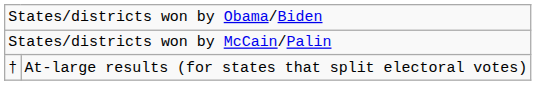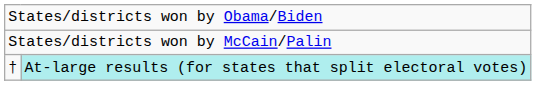(276, 67) no background -> (276, 67) paleturquoise background
